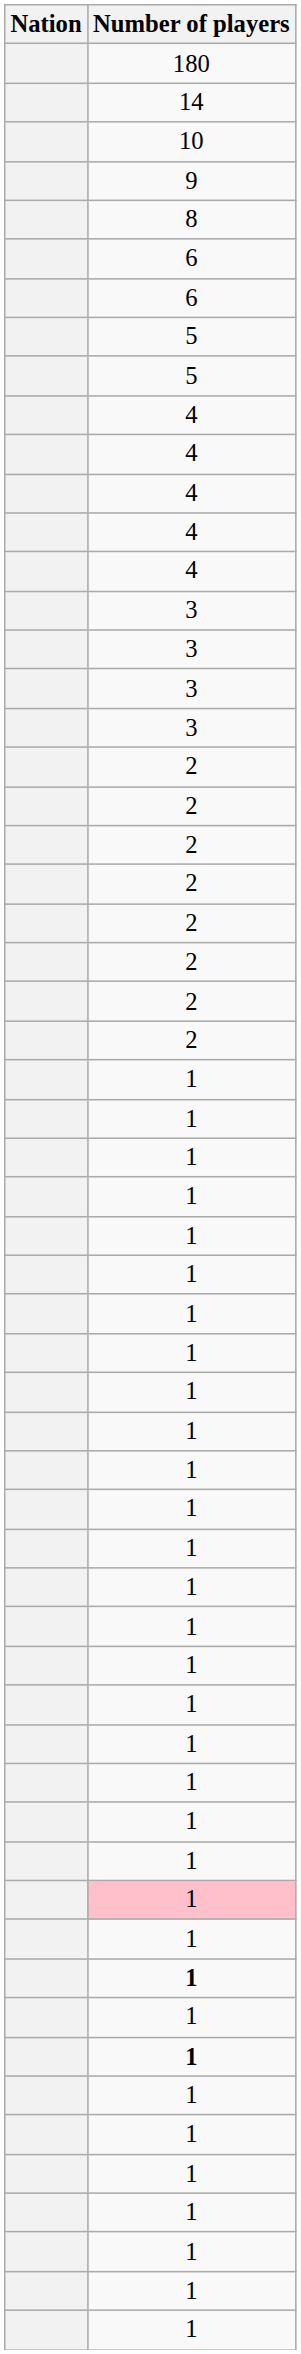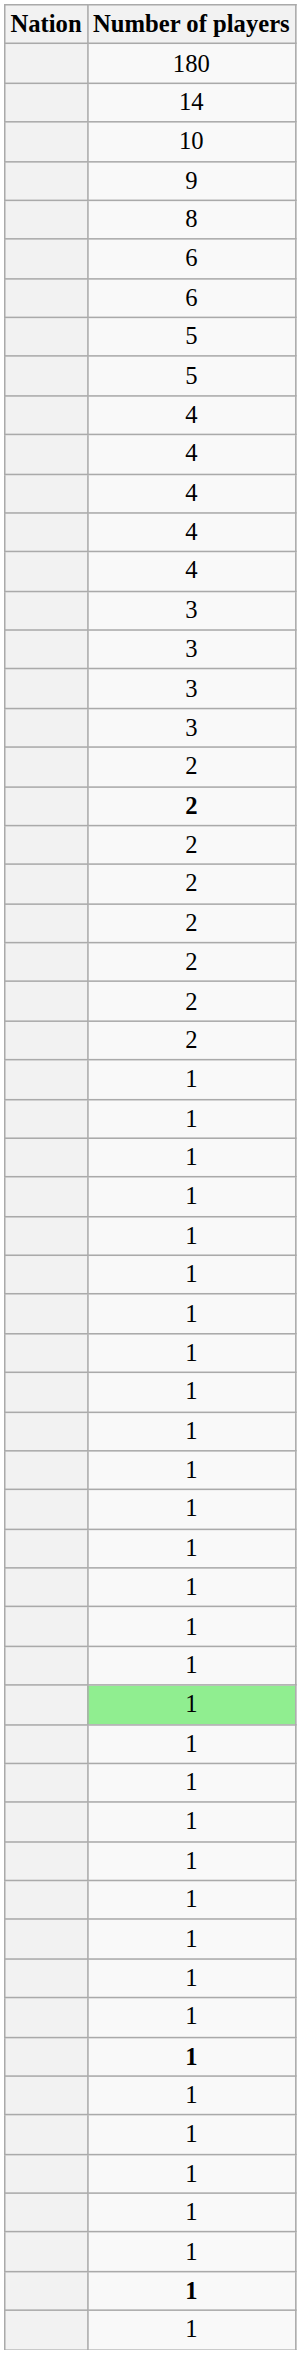(191, 805) normal -> (191, 805) bold
(191, 1704) no background -> (191, 1704) lightgreen background
(191, 1899) pink background -> (191, 1899) no background
(191, 1977) bold -> (191, 1977) normal
(191, 2290) normal -> (191, 2290) bold
